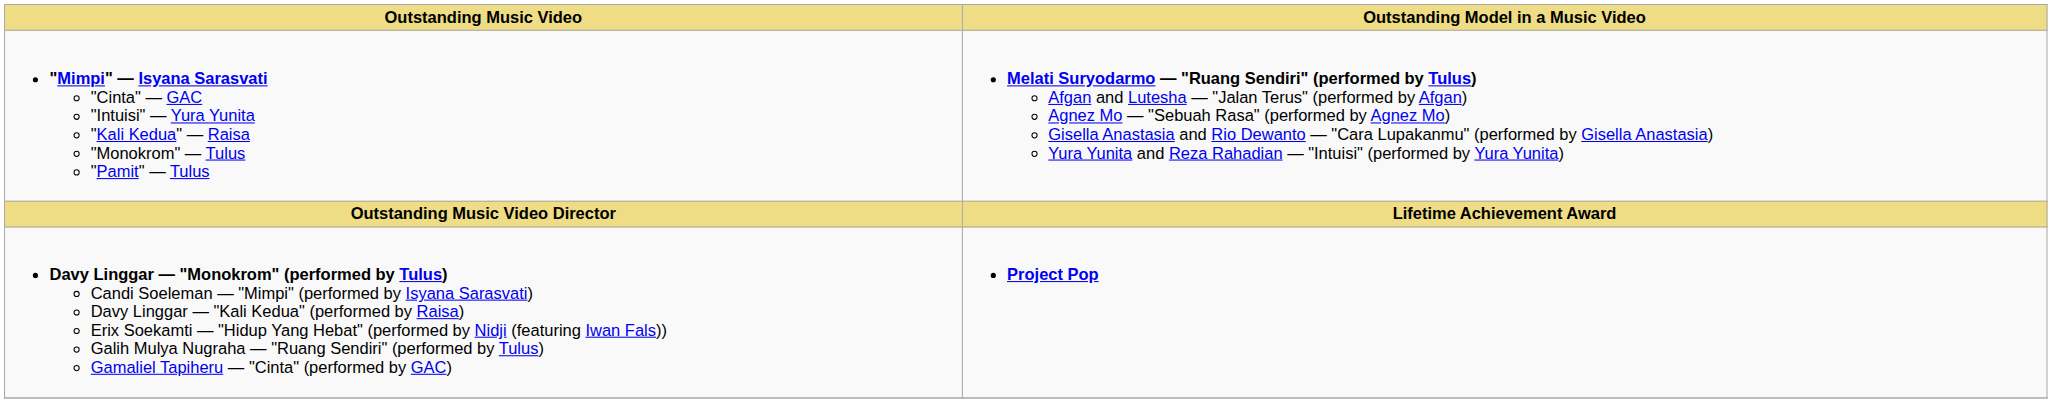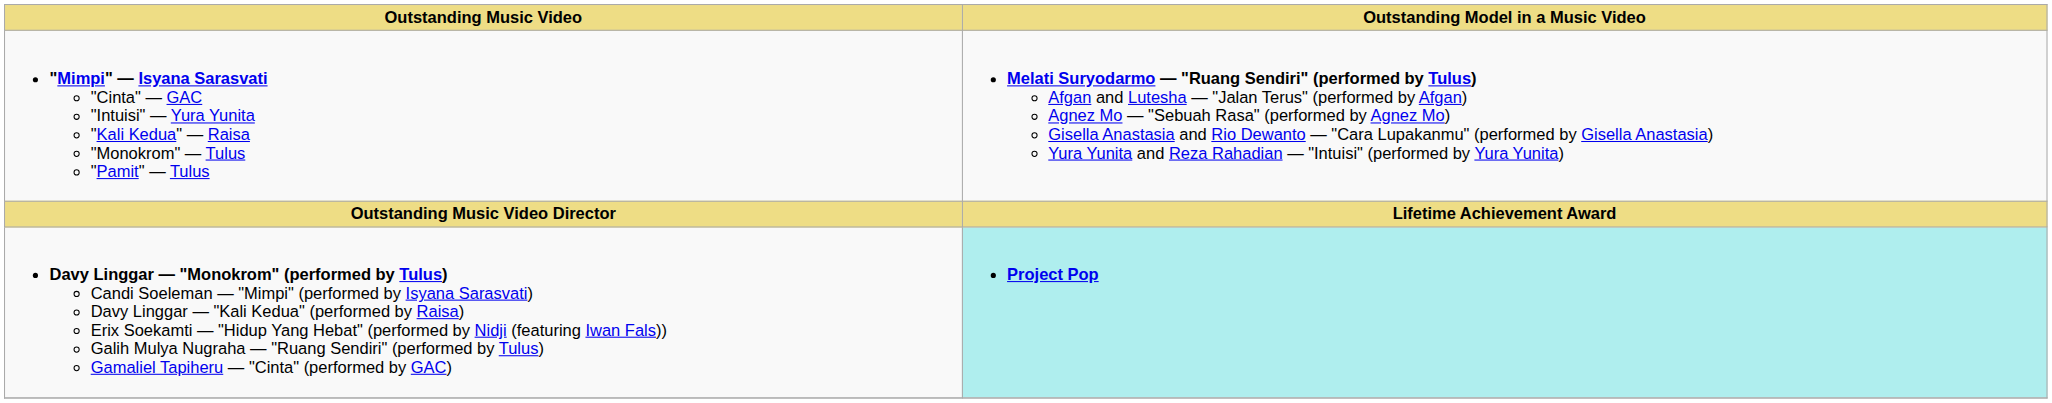(1505, 275) no background -> (1505, 275) paleturquoise background
